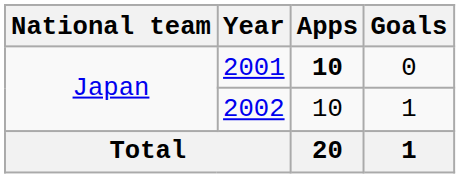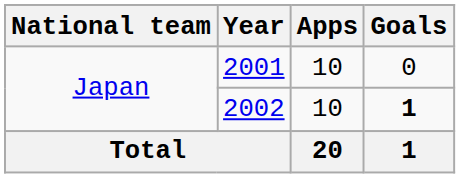(327, 68) bold -> (327, 68) normal
(409, 109) normal -> (409, 109) bold
